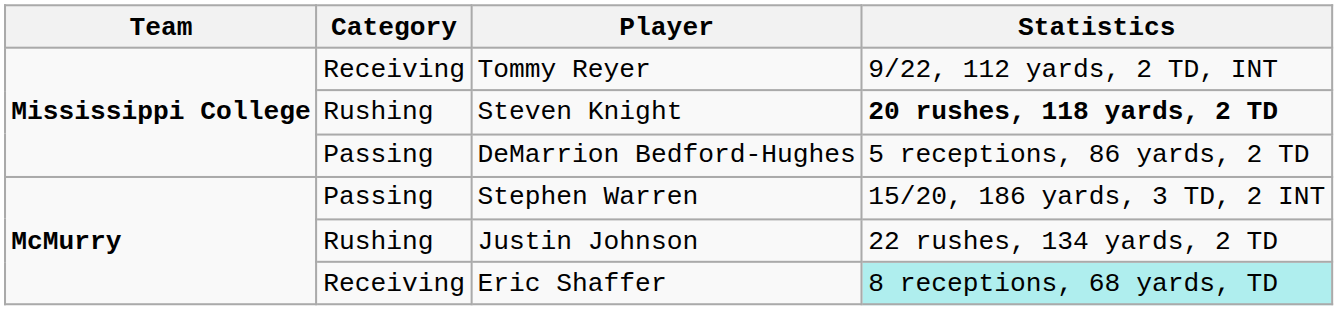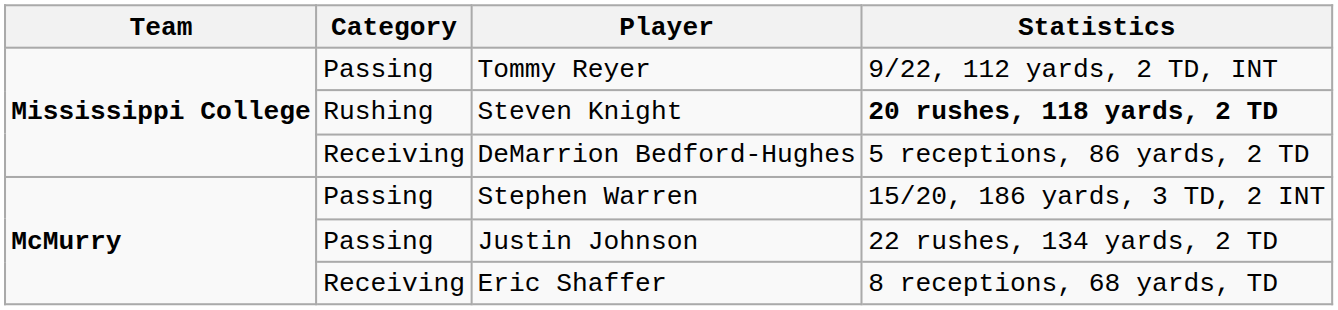(394, 69) Receiving -> (378, 69) Passing
(378, 155) Passing -> (394, 155) Receiving
(378, 241) Rushing -> (378, 241) Passing
(1073, 283) paleturquoise background -> (1073, 283) no background
